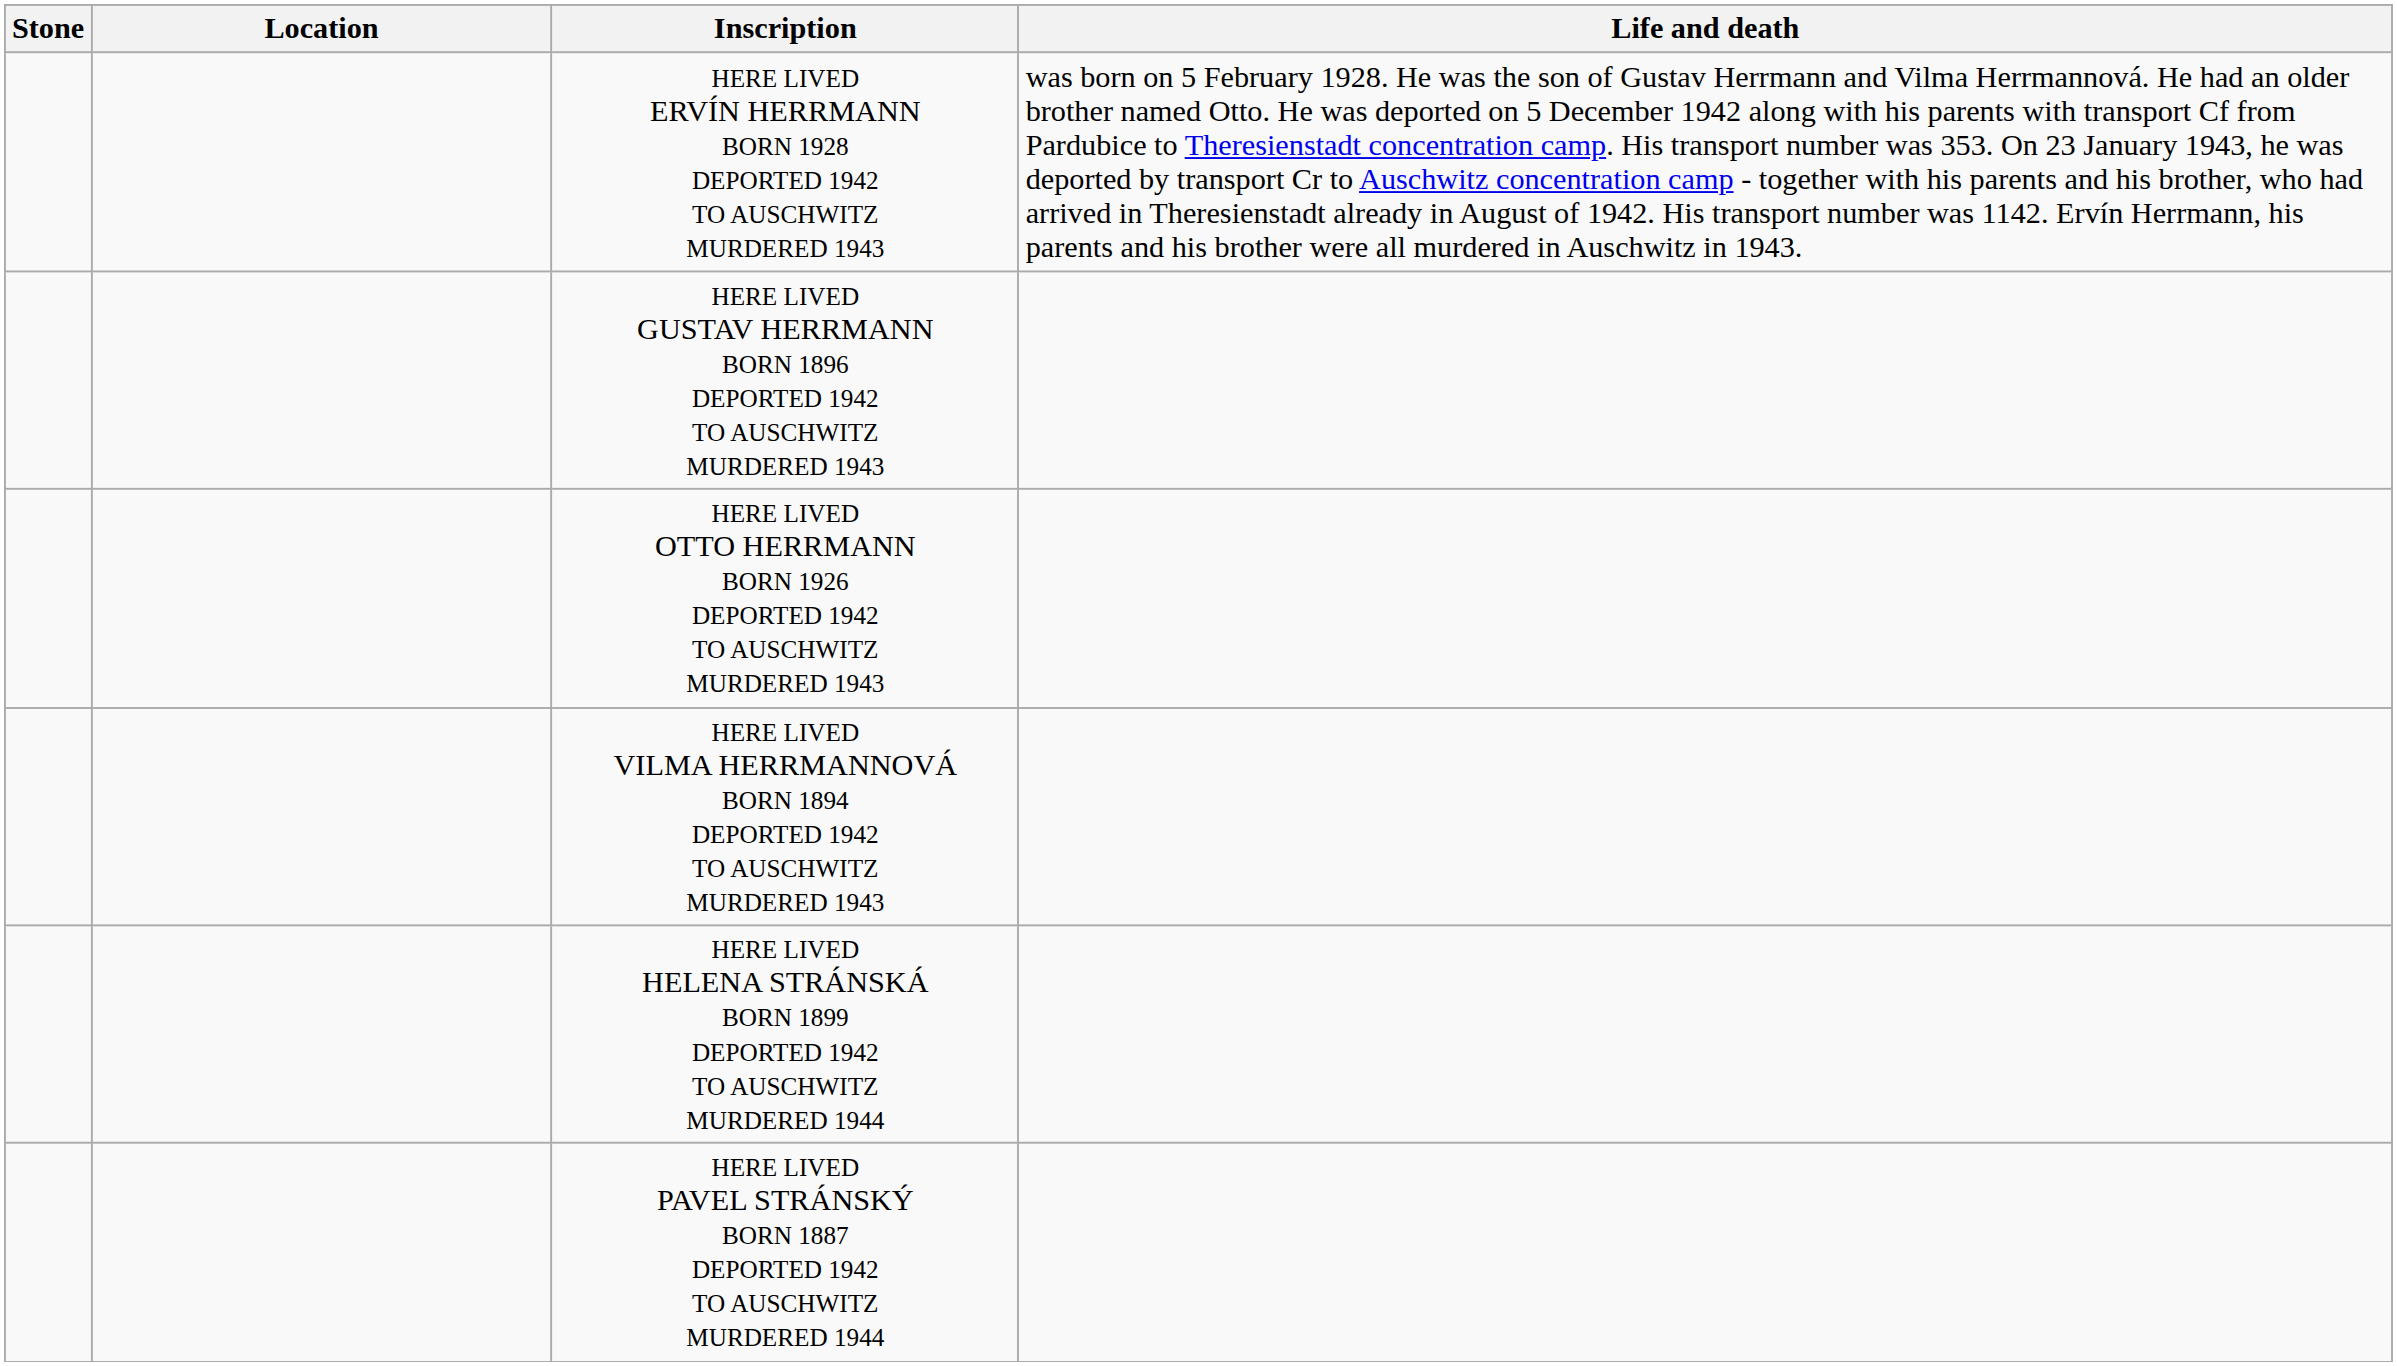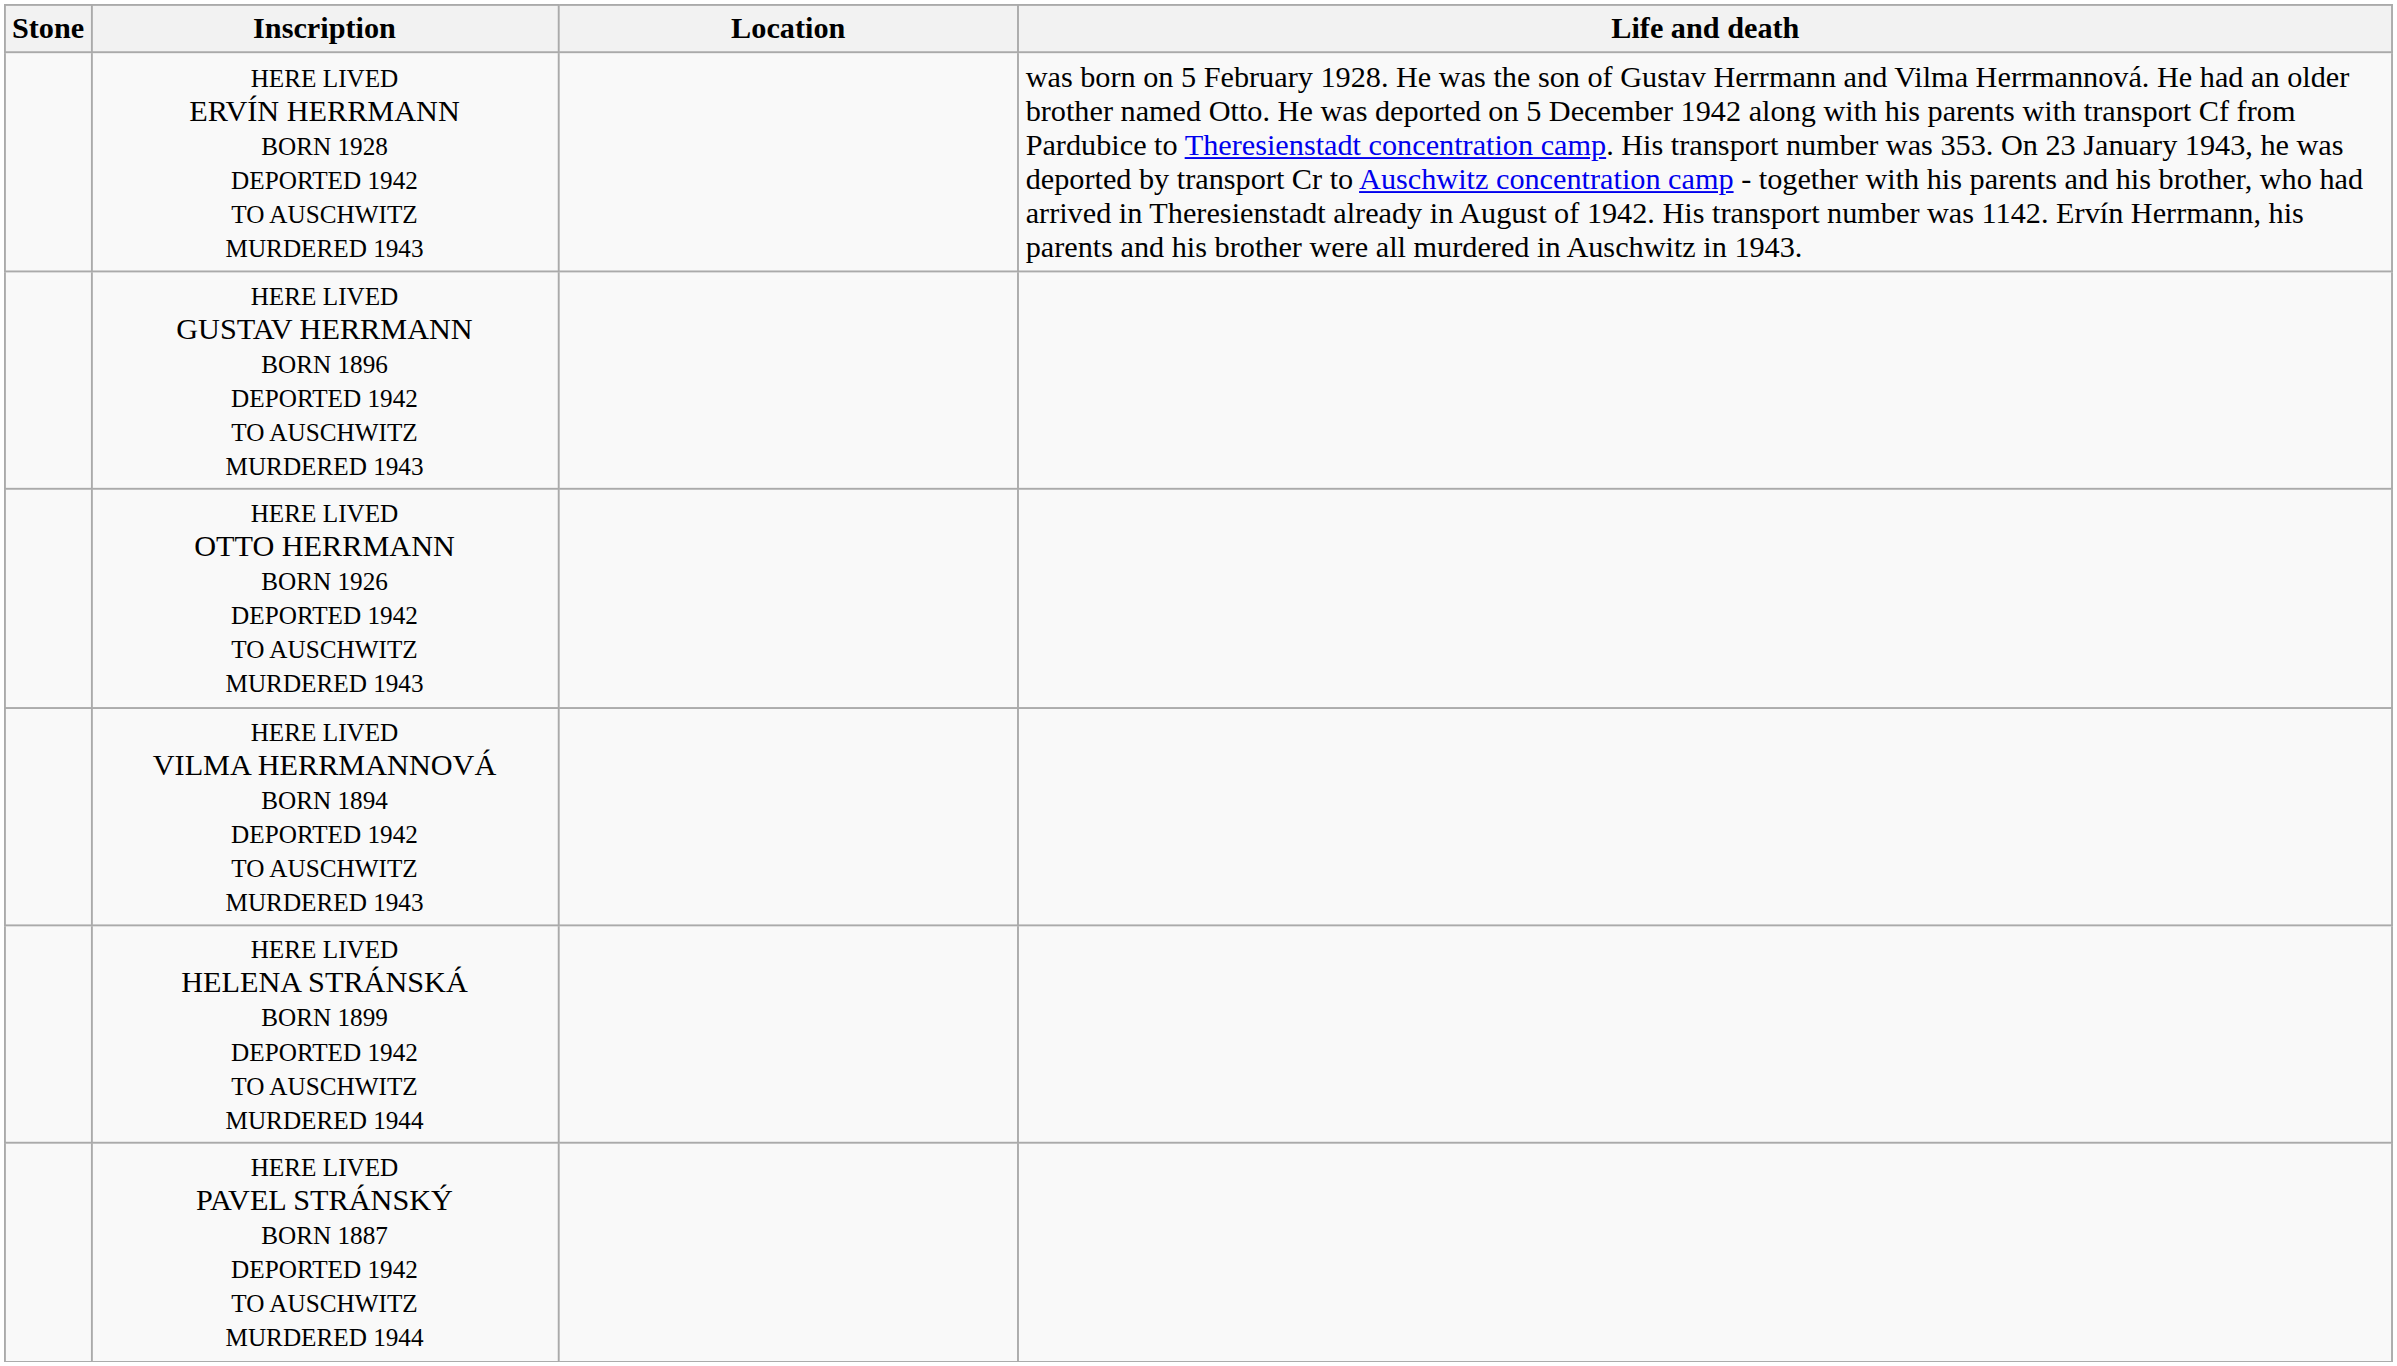columns swapped: (785, 28) <-> (322, 28)
